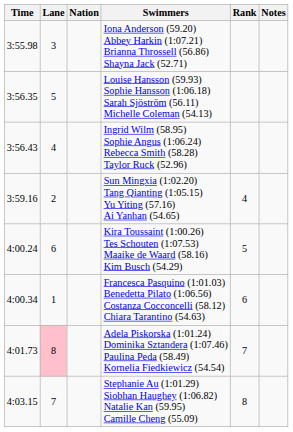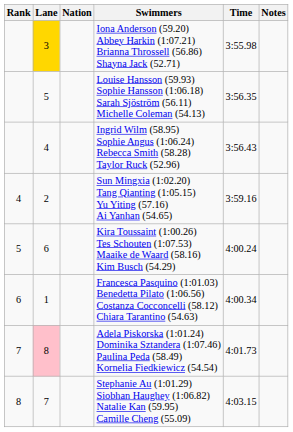columns swapped: (245, 12) <-> (22, 12)
(53, 46) no background -> (46, 46) gold background
